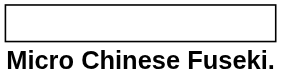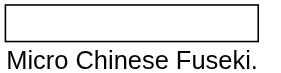(141, 61) bold -> (132, 61) normal
